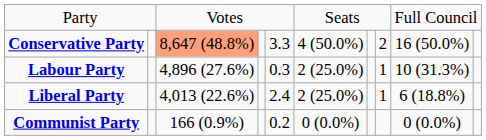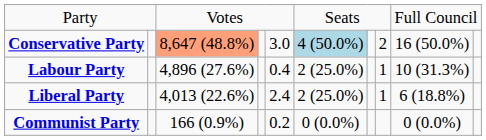(280, 43) 3.3 -> (280, 43) 3.0
(331, 43) no background -> (331, 43) lightblue background
(280, 69) 0.3 -> (280, 69) 0.4
